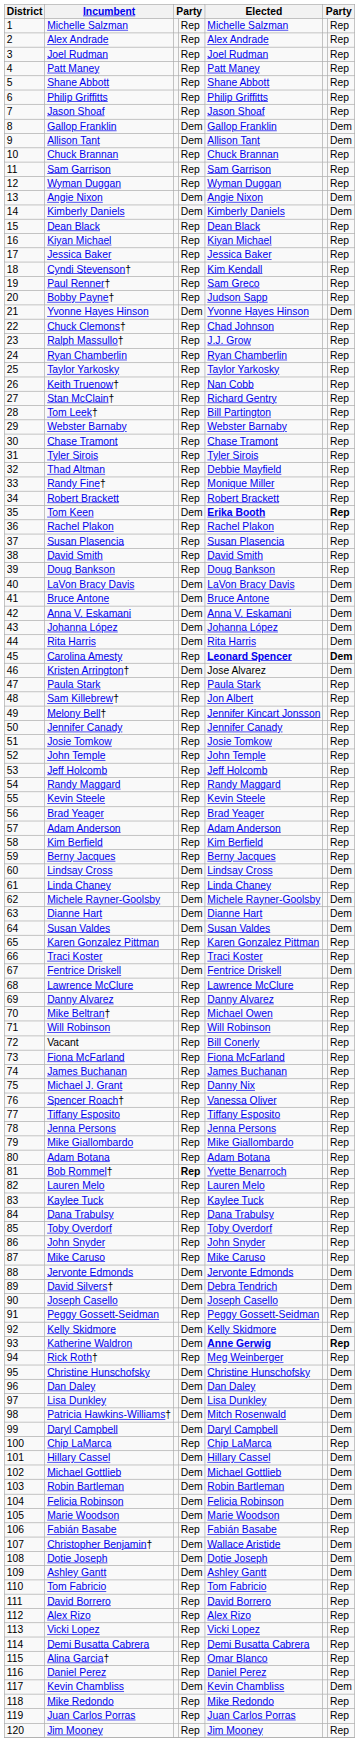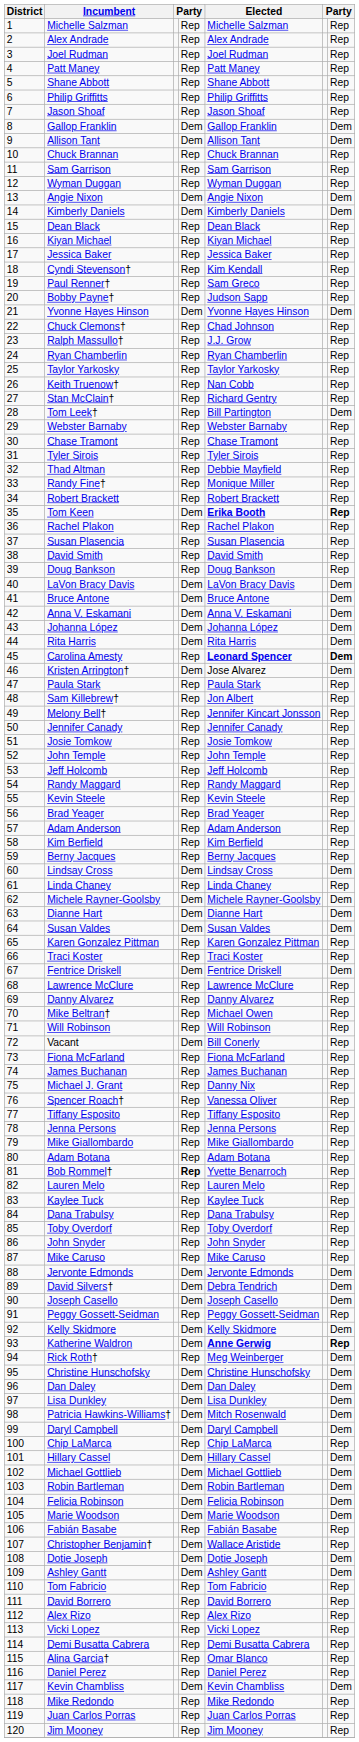(339, 412) Rep -> (341, 412) Dem
(190, 1043) Rep -> (192, 1043) Dem
(339, 1358) Rep -> (341, 1358) Dem
(341, 1544) Dem -> (339, 1544) Rep
